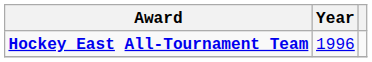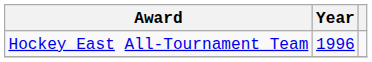(158, 44) bold -> (158, 44) normal
